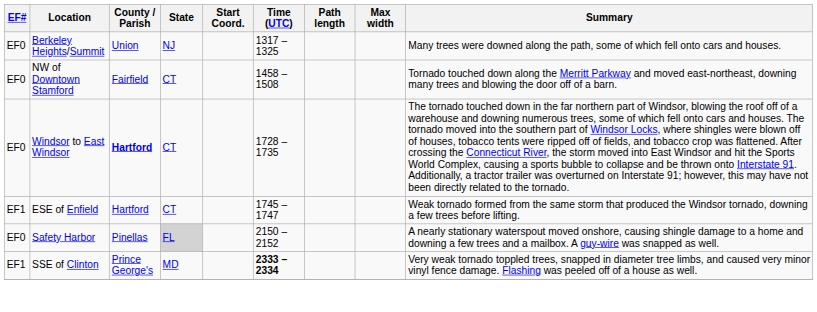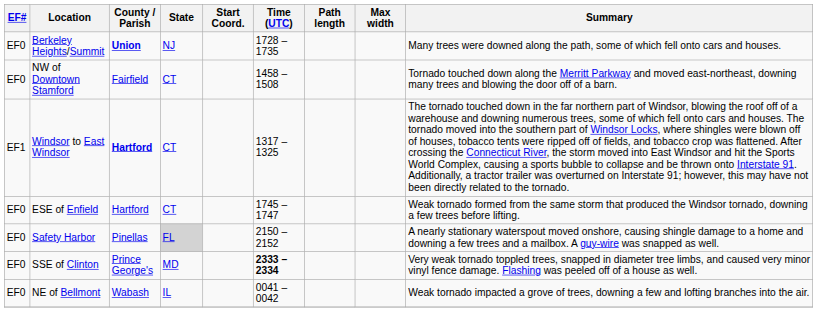(125, 46) normal -> (126, 46) bold
(271, 46) 1317 – 1325 -> (271, 46) 1728 – 1735
(16, 147) EF0 -> (16, 147) EF1
(271, 147) 1728 – 1735 -> (271, 147) 1317 – 1325
(16, 210) EF1 -> (16, 210) EF0
(16, 265) EF1 -> (16, 265) EF0
+ row: (66, 293)
